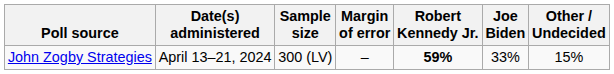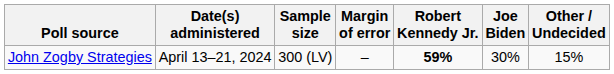(505, 57) 33% -> (505, 57) 30%
